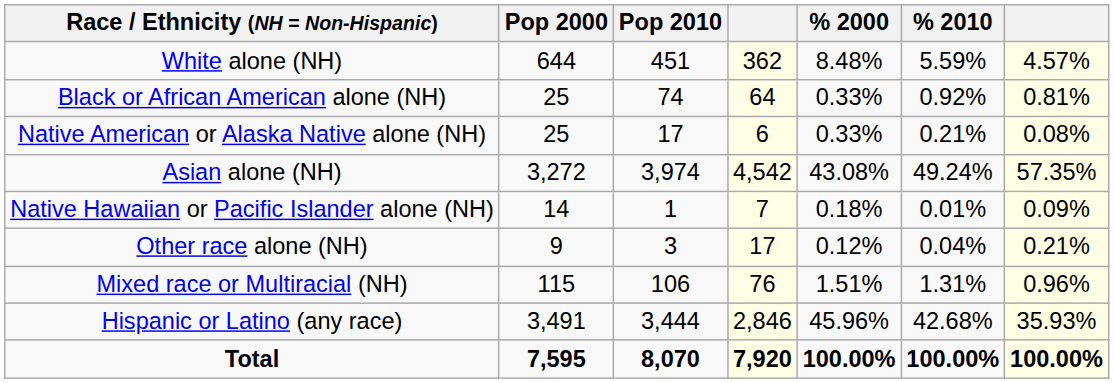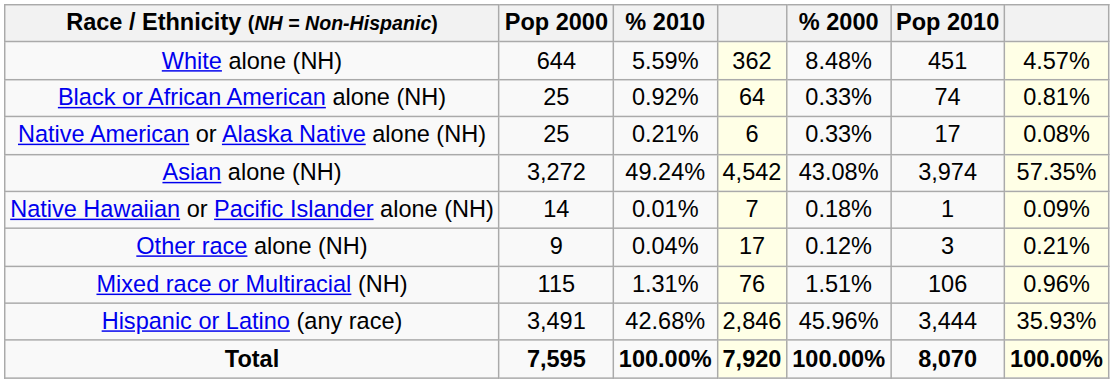columns swapped: (670, 23) <-> (953, 23)
